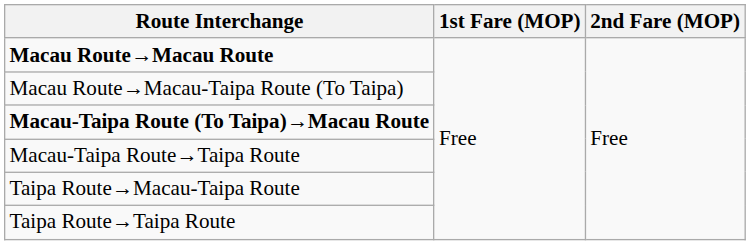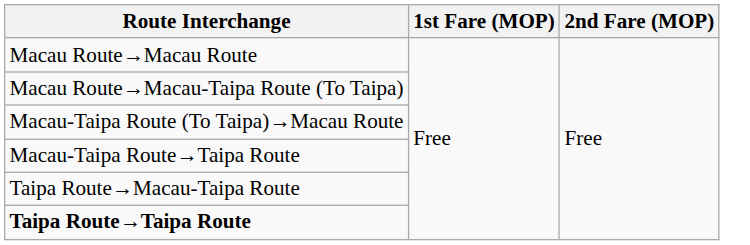(142, 54) bold -> (133, 54) normal
(219, 121) bold -> (207, 121) normal
(122, 222) normal -> (130, 222) bold
